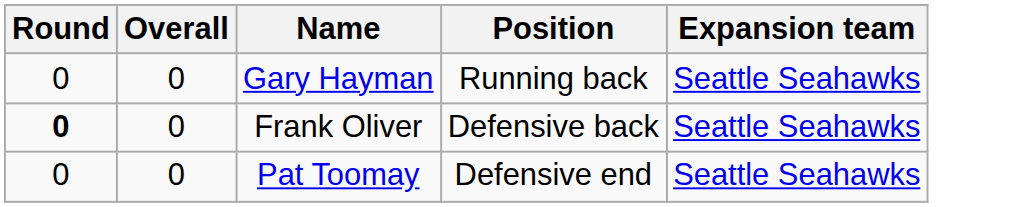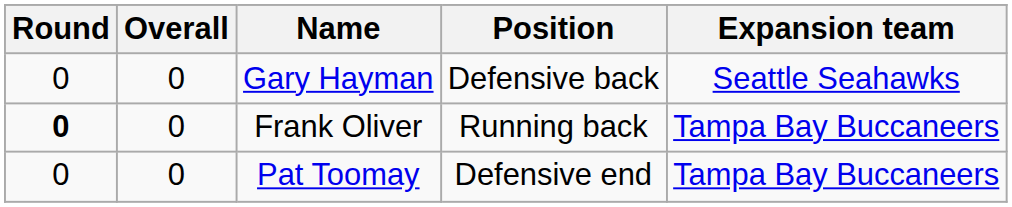(553, 77) Running back -> (553, 77) Defensive back
(553, 126) Defensive back -> (553, 126) Running back
(797, 126) Seattle Seahawks -> (836, 126) Tampa Bay Buccaneers
(797, 175) Seattle Seahawks -> (836, 175) Tampa Bay Buccaneers
